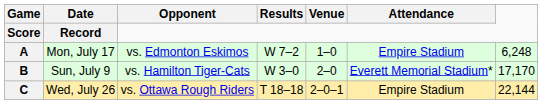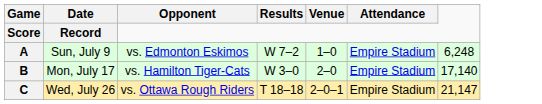(81, 52) Mon, July 17 -> (81, 52) Sun, July 9
(81, 71) Sun, July 9 -> (81, 71) Mon, July 17
(421, 71) Everett Memorial Stadium* -> (393, 71) Empire Stadium
(516, 71) 17,170 -> (459, 71) 17,140
(516, 90) 22,144 -> (459, 90) 21,147
